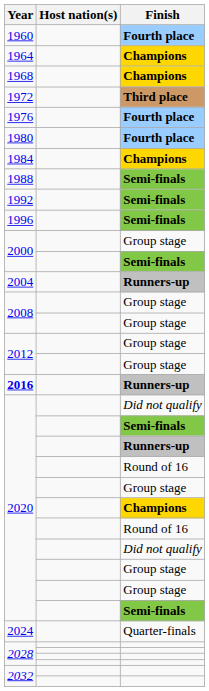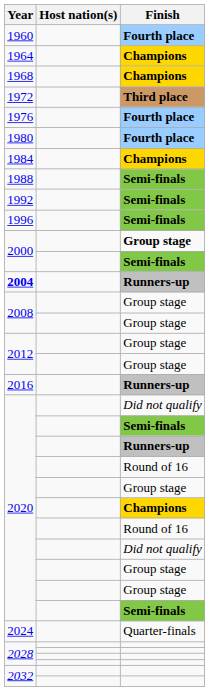(155, 240) normal -> (157, 240) bold
(20, 281) normal -> (20, 281) bold
(20, 384) bold -> (20, 384) normal
